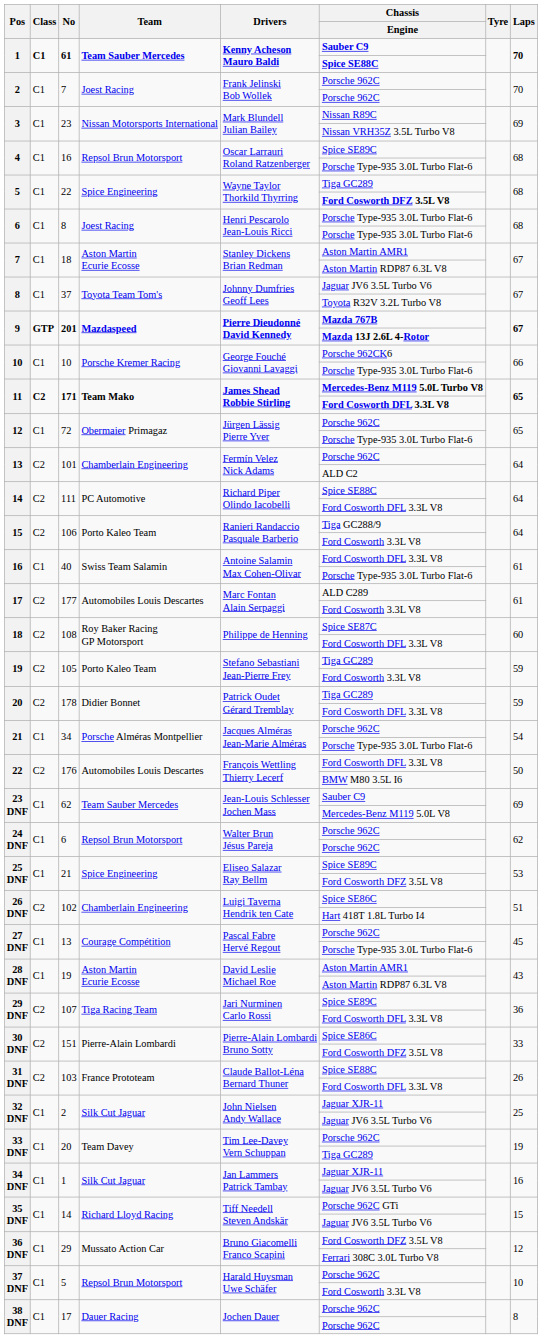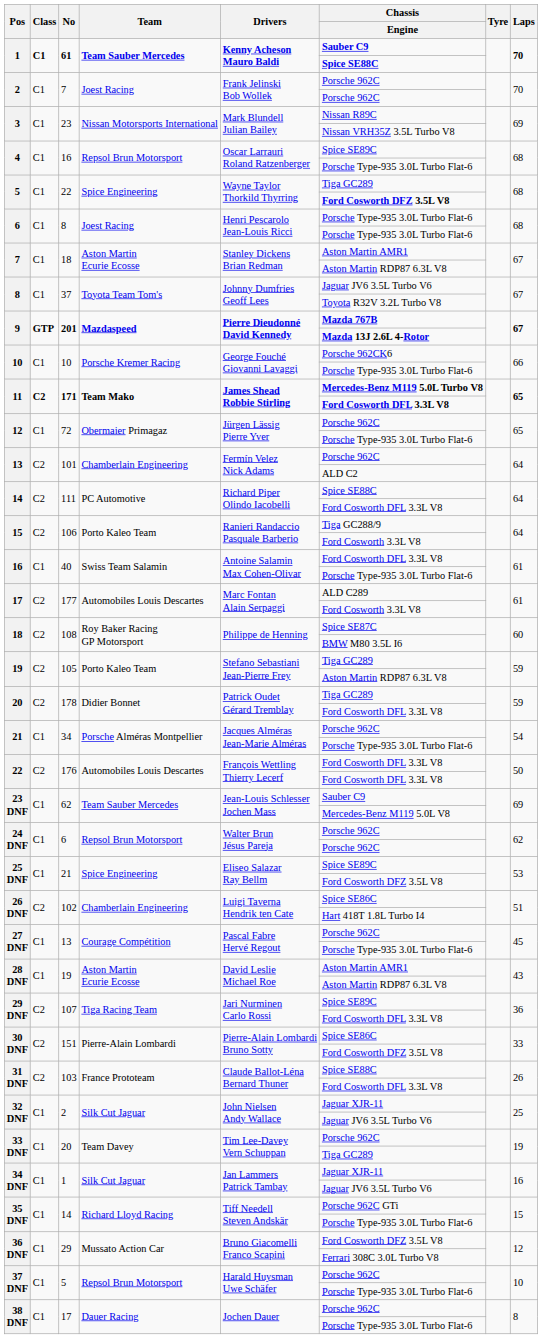(382, 643) Ford Cosworth DFL 3.3L V8 -> (362, 643) BMW M80 3.5L I6
(371, 677) Ford Cosworth 3.3L V8 -> (384, 677) Aston Martin RDP87 6.3L V8
(362, 780) BMW M80 3.5L I6 -> (382, 780) Ford Cosworth DFL 3.3L V8
(377, 1223) Jaguar JV6 3.5L Turbo V6 -> (397, 1223) Porsche Type-935 3.0L Turbo Flat-6
(371, 1291) Ford Cosworth 3.3L V8 -> (397, 1291) Porsche Type-935 3.0L Turbo Flat-6
(351, 1325) Porsche 962C -> (397, 1325) Porsche Type-935 3.0L Turbo Flat-6
